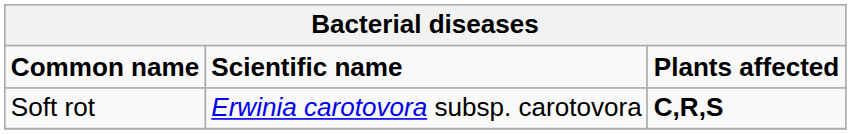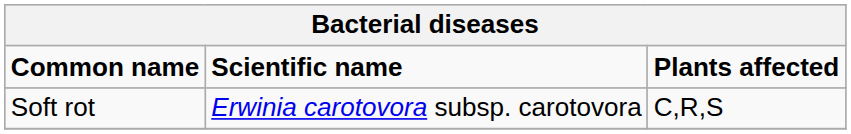(689, 107) bold -> (689, 107) normal
